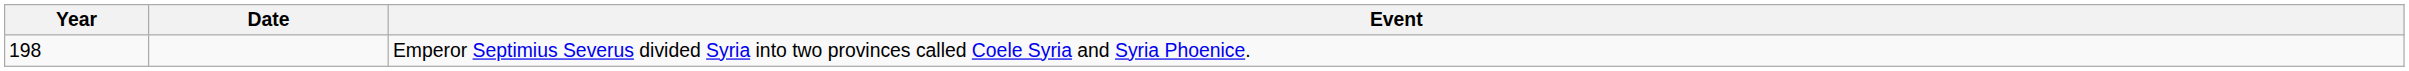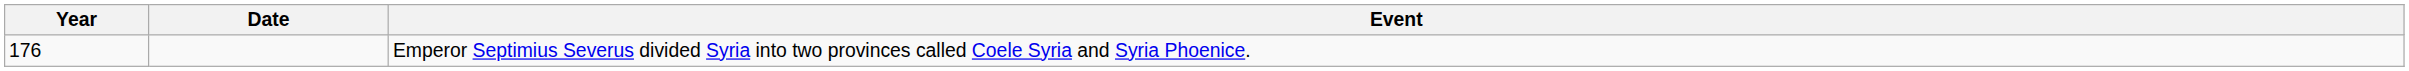(25, 50) 198 -> (25, 50) 176
